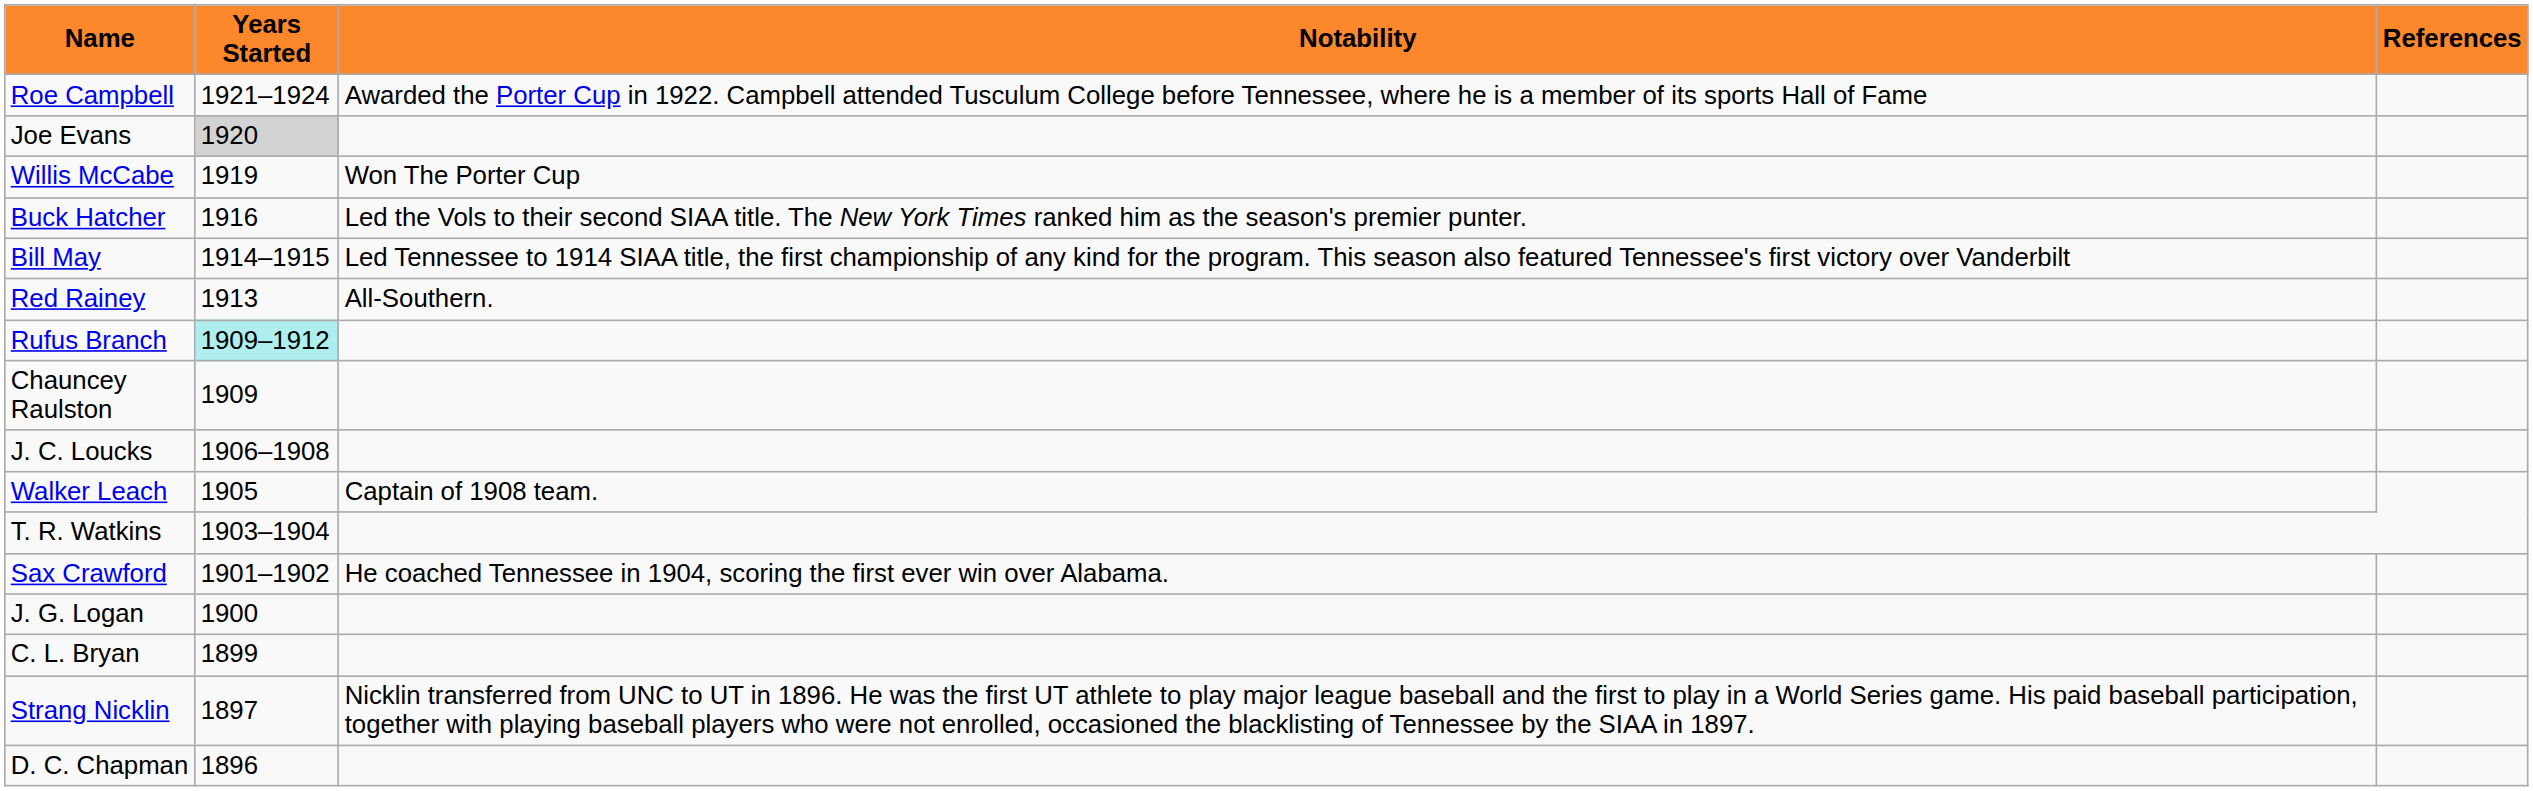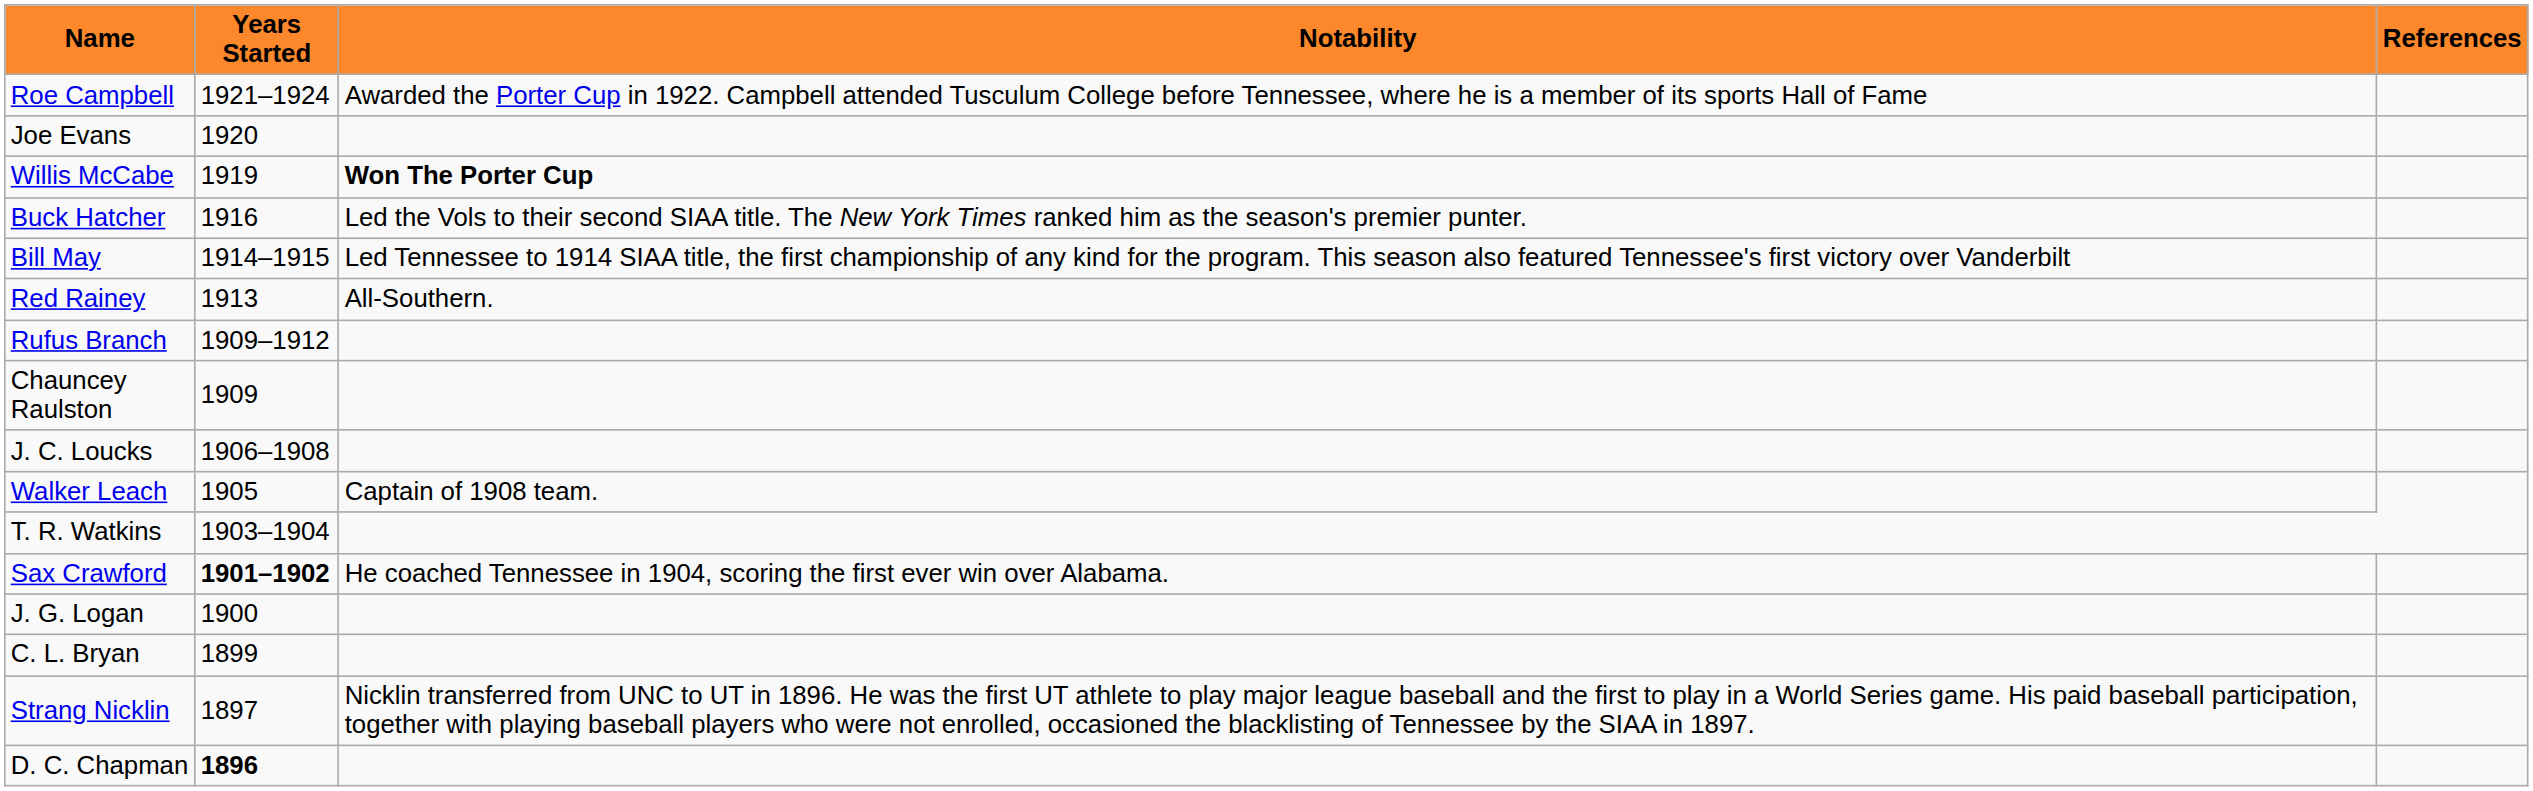(229, 135) lightgrey background -> (229, 135) no background
(462, 176) normal -> (469, 176) bold
(265, 339) paleturquoise background -> (265, 339) no background
(265, 573) normal -> (265, 573) bold
(229, 765) normal -> (229, 765) bold
